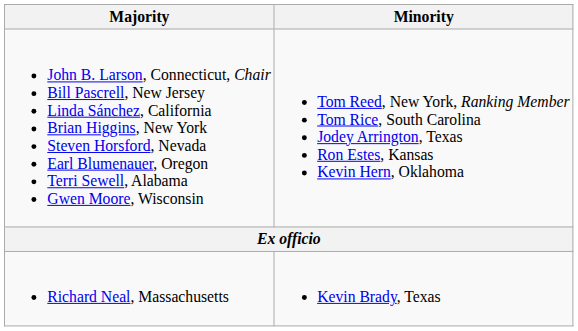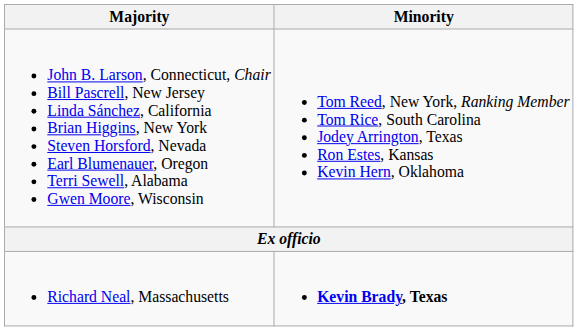(424, 297) normal -> (424, 297) bold
